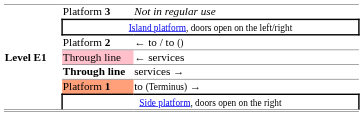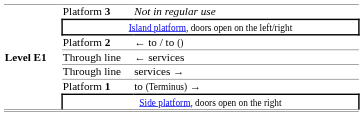(92, 57) pink background -> (92, 57) no background
(94, 72) bold -> (92, 72) normal
(87, 86) lightsalmon background -> (87, 86) no background
